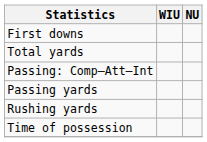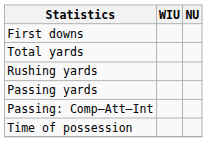rows swapped: (52, 109) <-> (80, 71)
